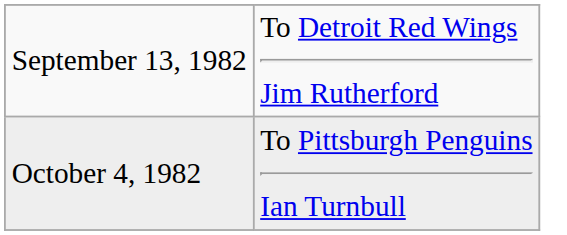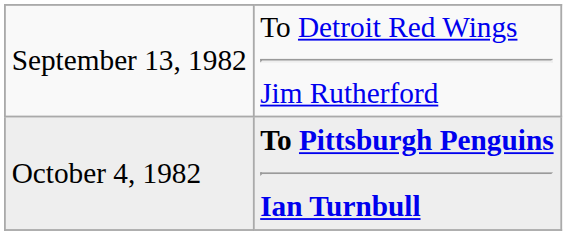(396, 172) normal -> (407, 172) bold
